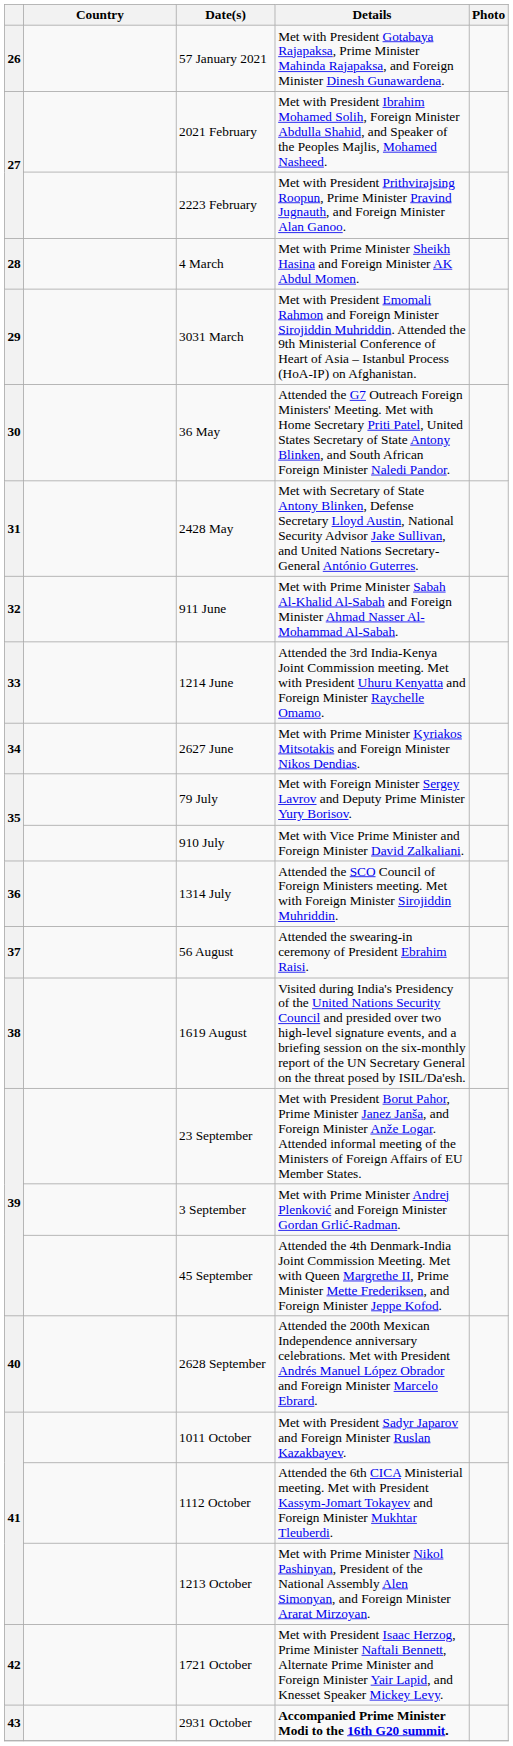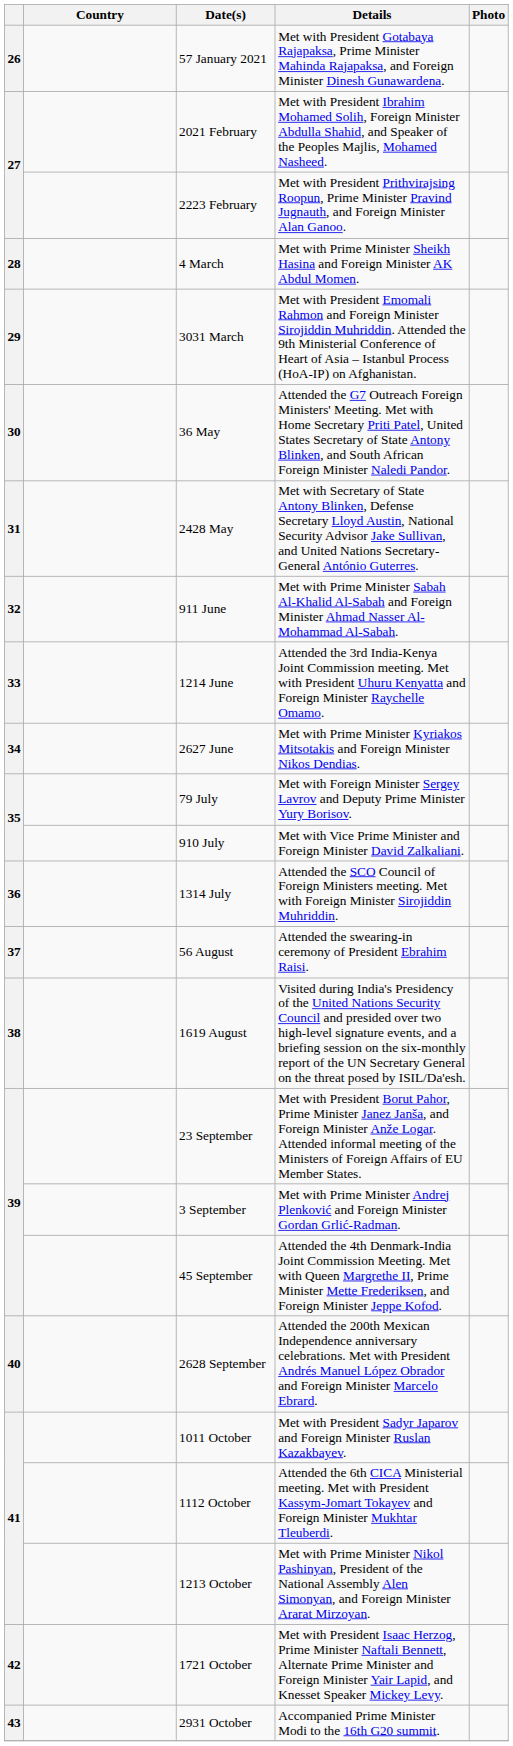(363, 1723) bold -> (359, 1723) normal
